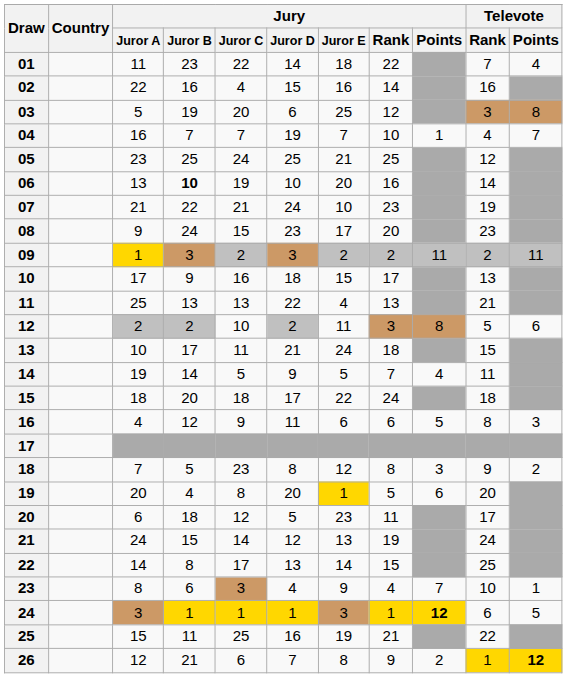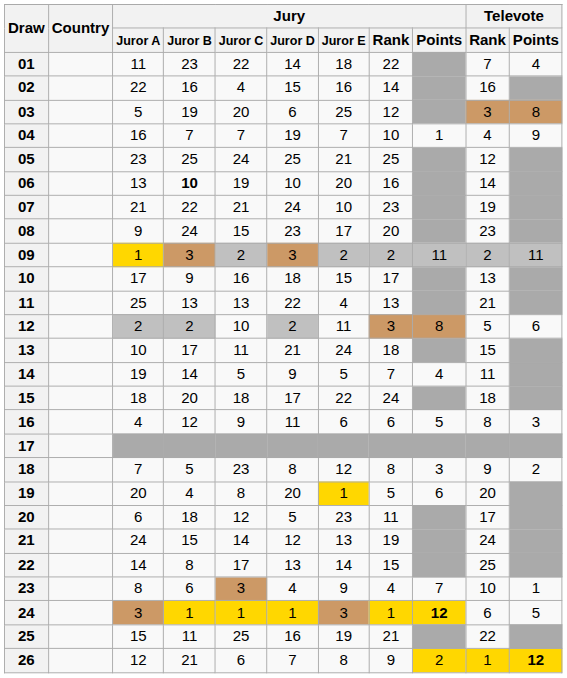(536, 135) 7 -> (536, 135) 9
(439, 660) no background -> (439, 660) gold background
